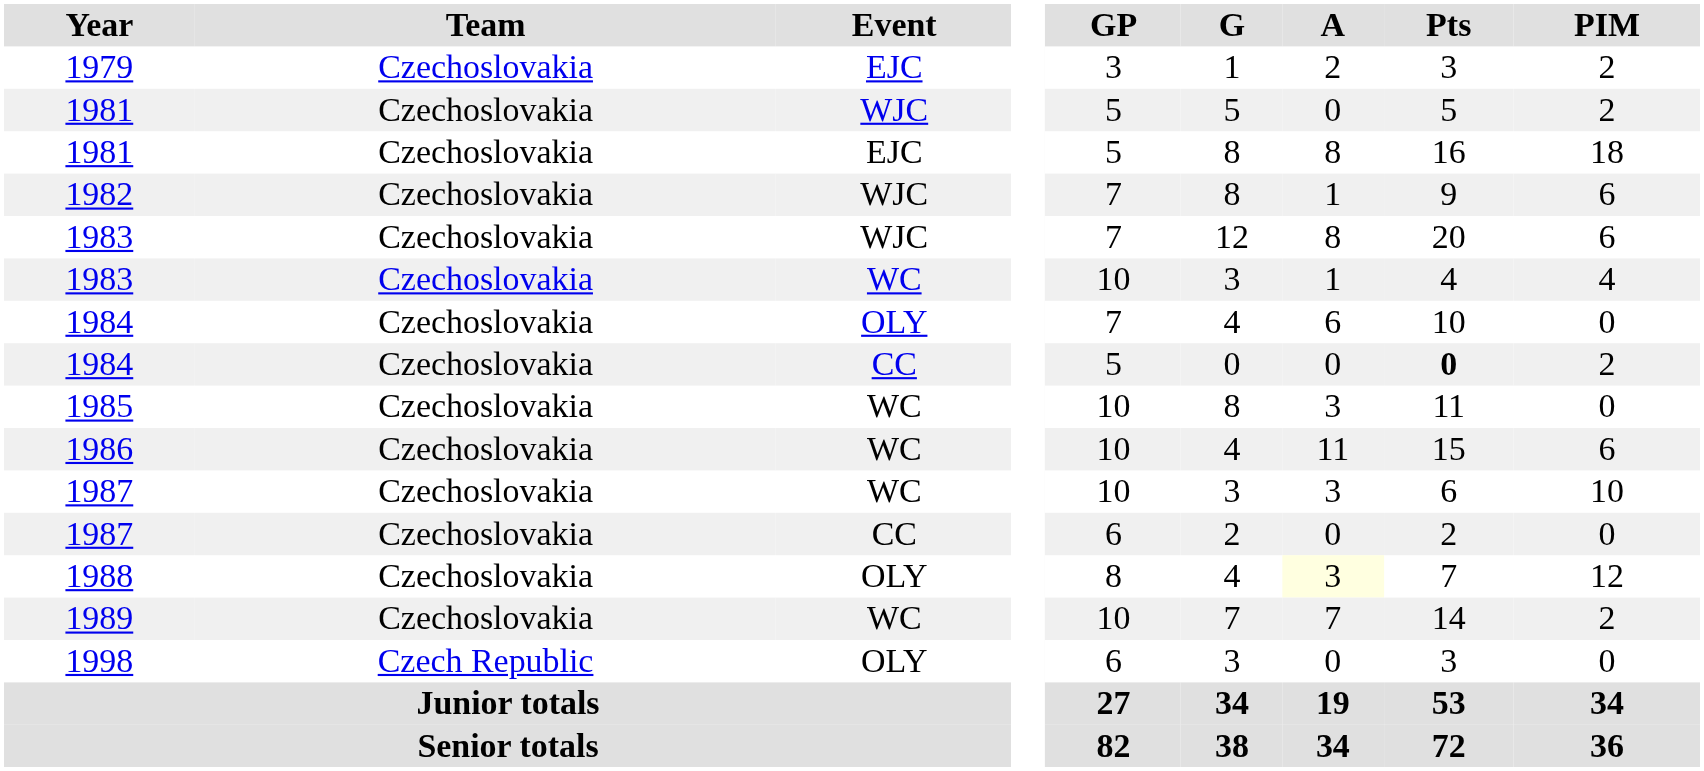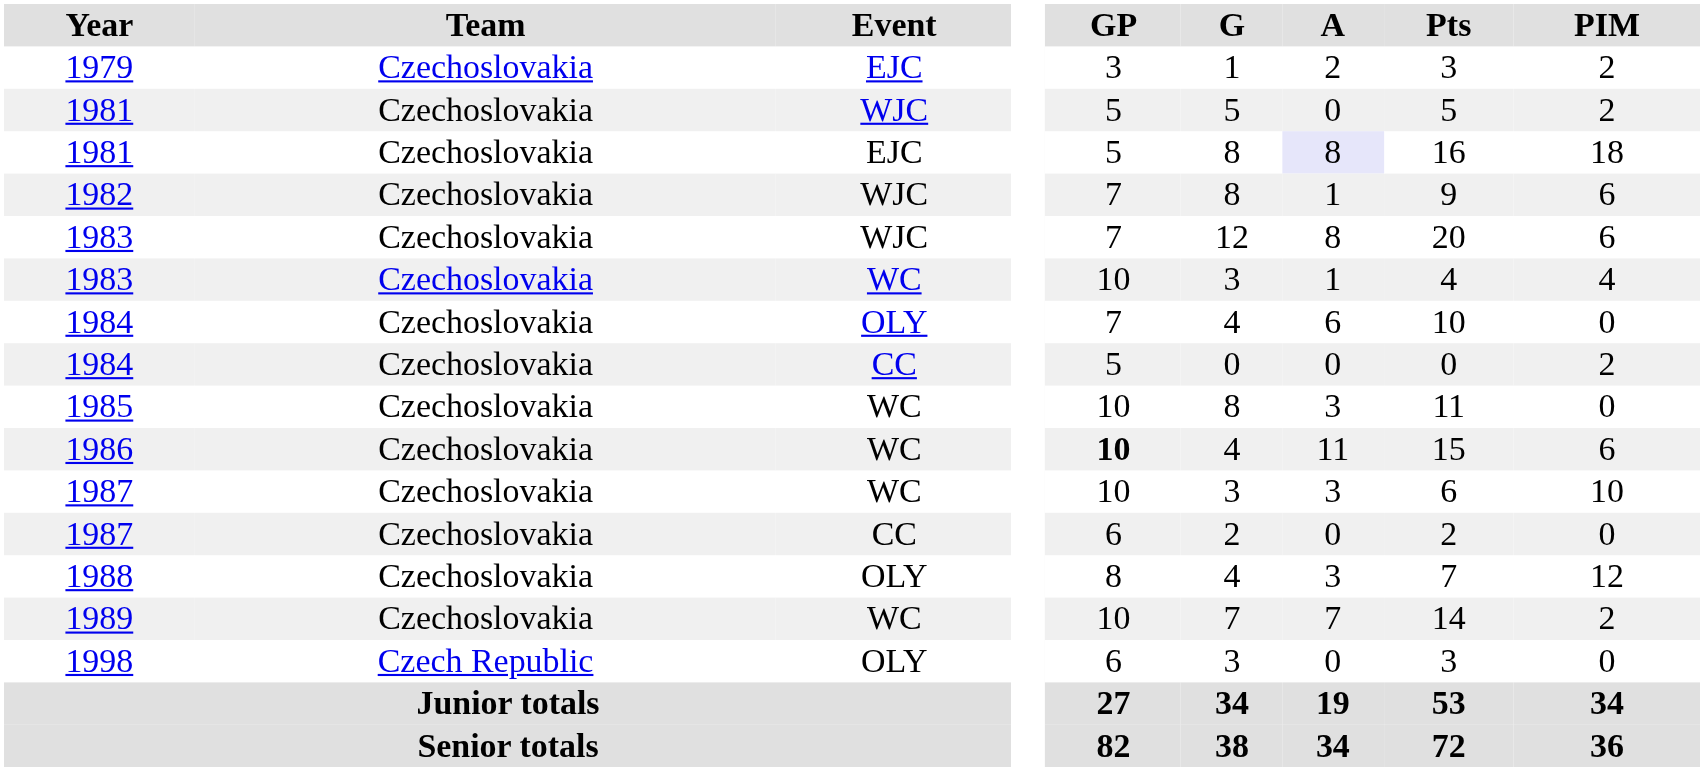(1333, 151) no background -> (1333, 151) lavender background
(1449, 363) bold -> (1449, 363) normal
(1114, 448) normal -> (1114, 448) bold
(1333, 575) lightyellow background -> (1333, 575) no background
